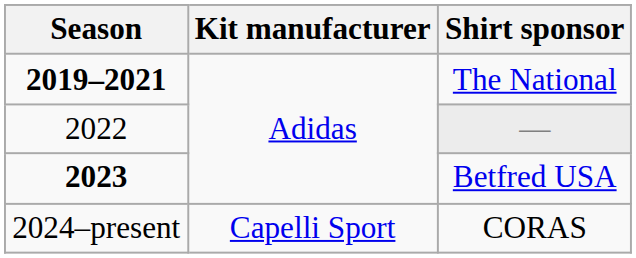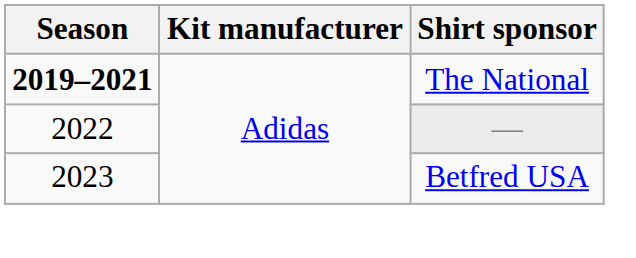(96, 177) bold -> (82, 177) normal
- row: (535, 227)
